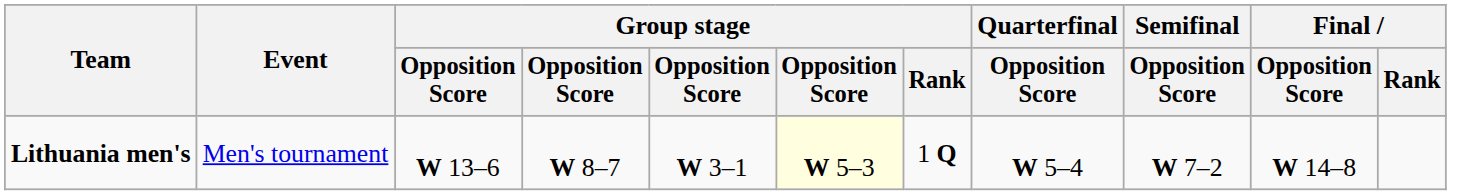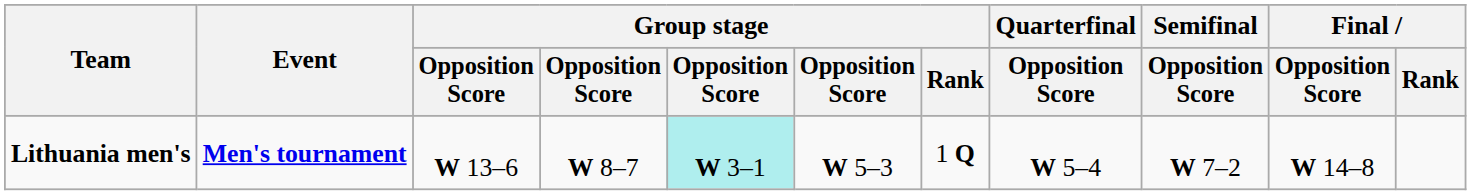(296, 152) normal -> (305, 152) bold
(712, 167) no background -> (730, 167) paleturquoise background
(839, 167) lightyellow background -> (857, 167) no background
